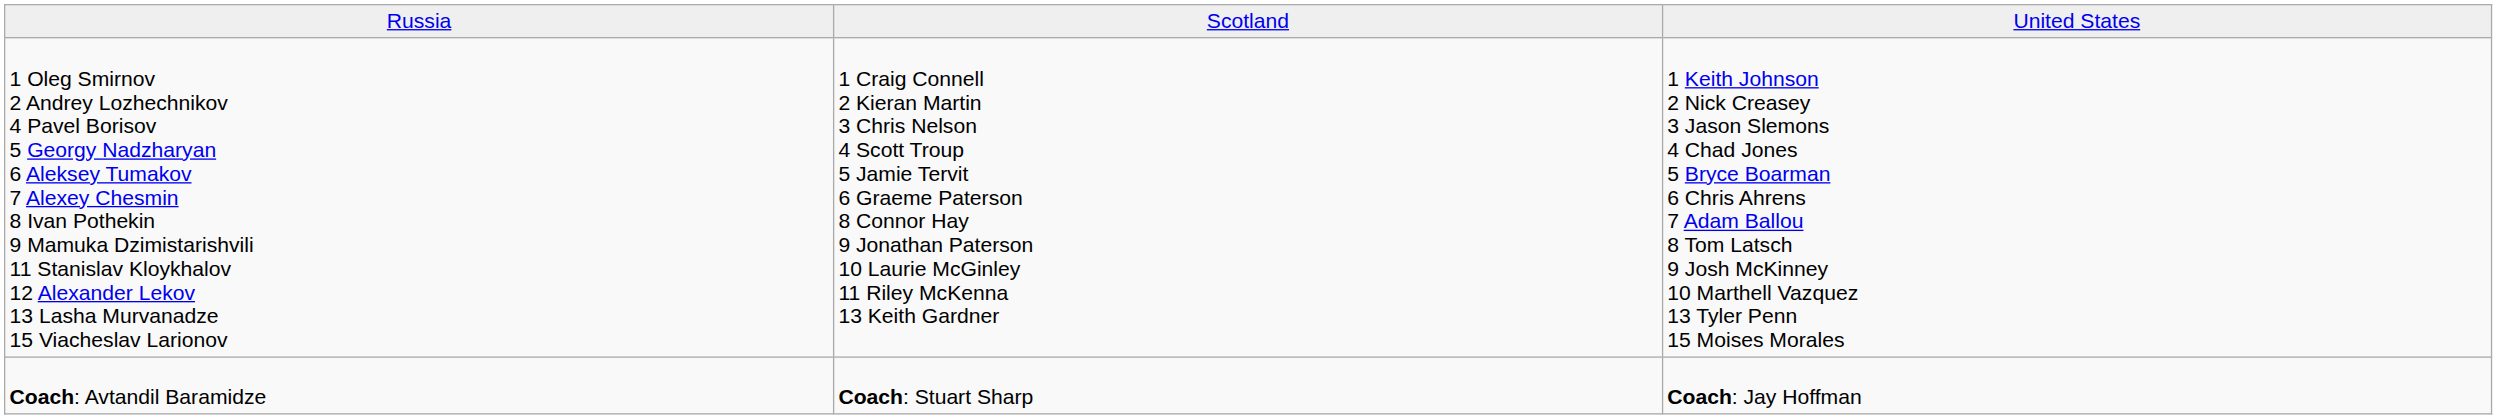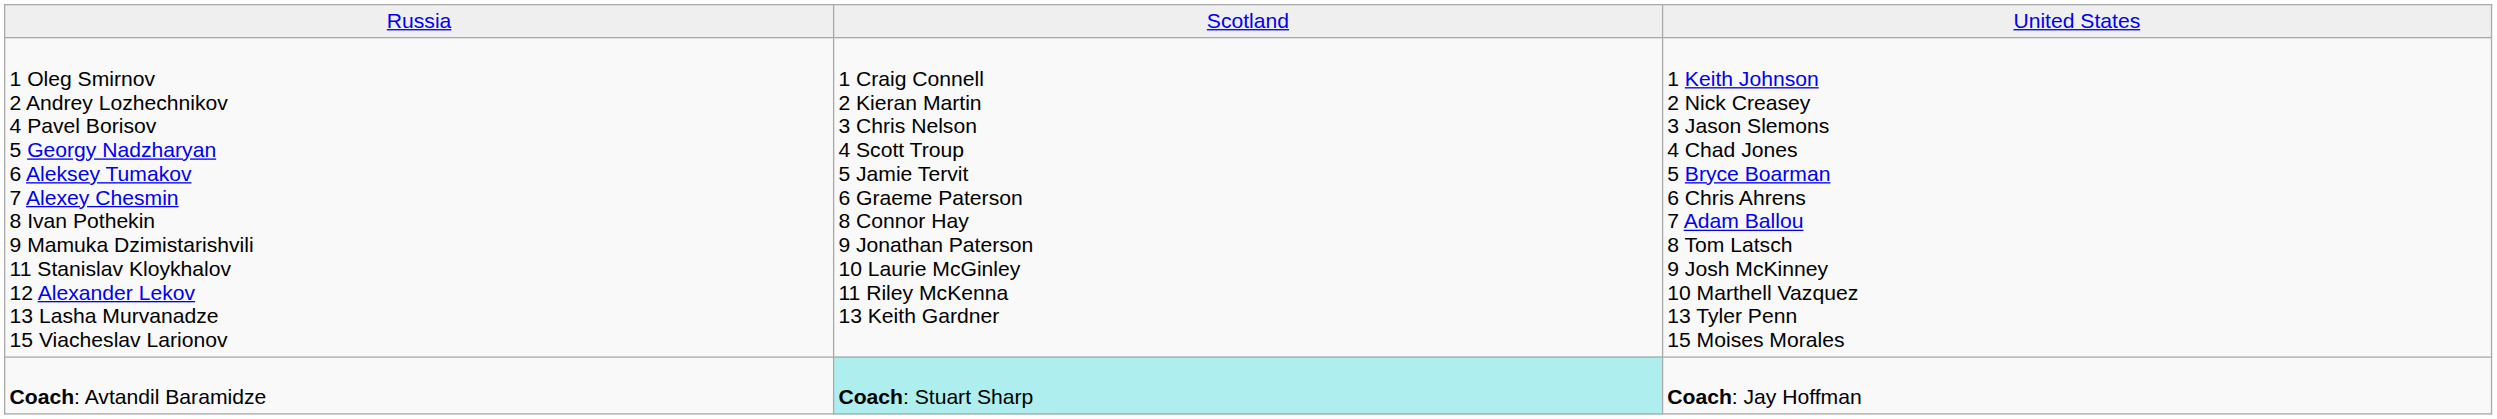(936, 397) no background -> (936, 397) paleturquoise background
